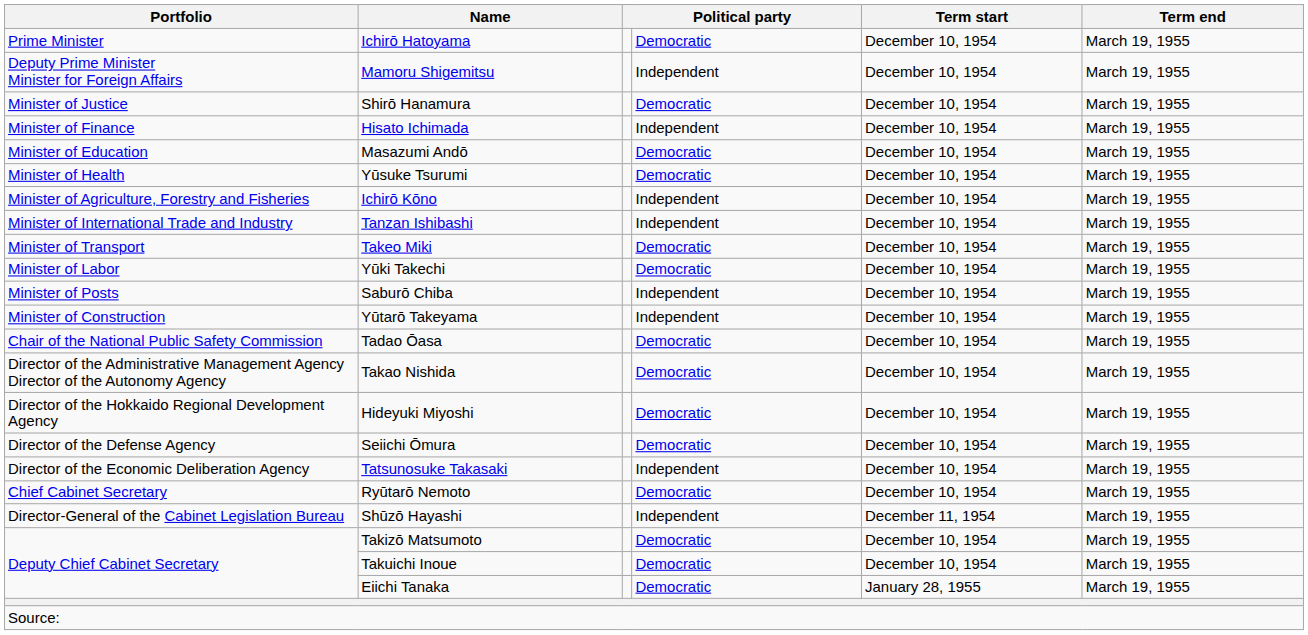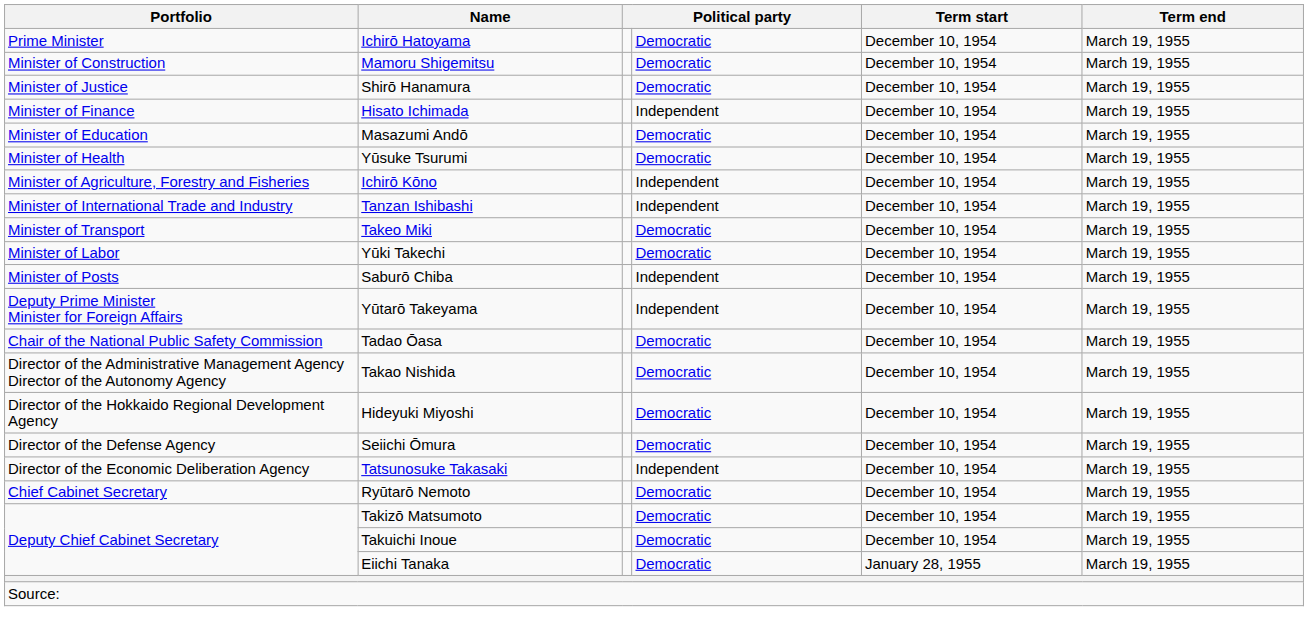(95, 72) Deputy Prime Minister Minister for Foreign Affairs -> (87, 64) Minister of Construction
(677, 72) Independent -> (673, 64) Democratic
(87, 317) Minister of Construction -> (95, 309) Deputy Prime Minister Minister for Foreign Affairs
- row: (412, 516)
